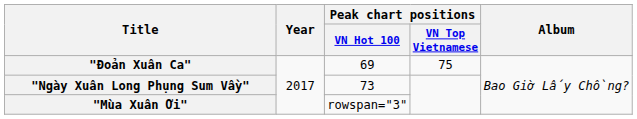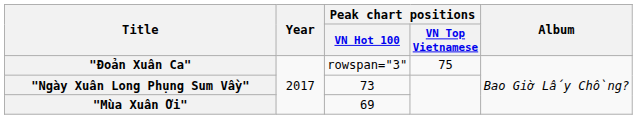(367, 65) 69 -> (367, 65) rowspan="3"
(367, 105) rowspan="3" -> (367, 105) 69
